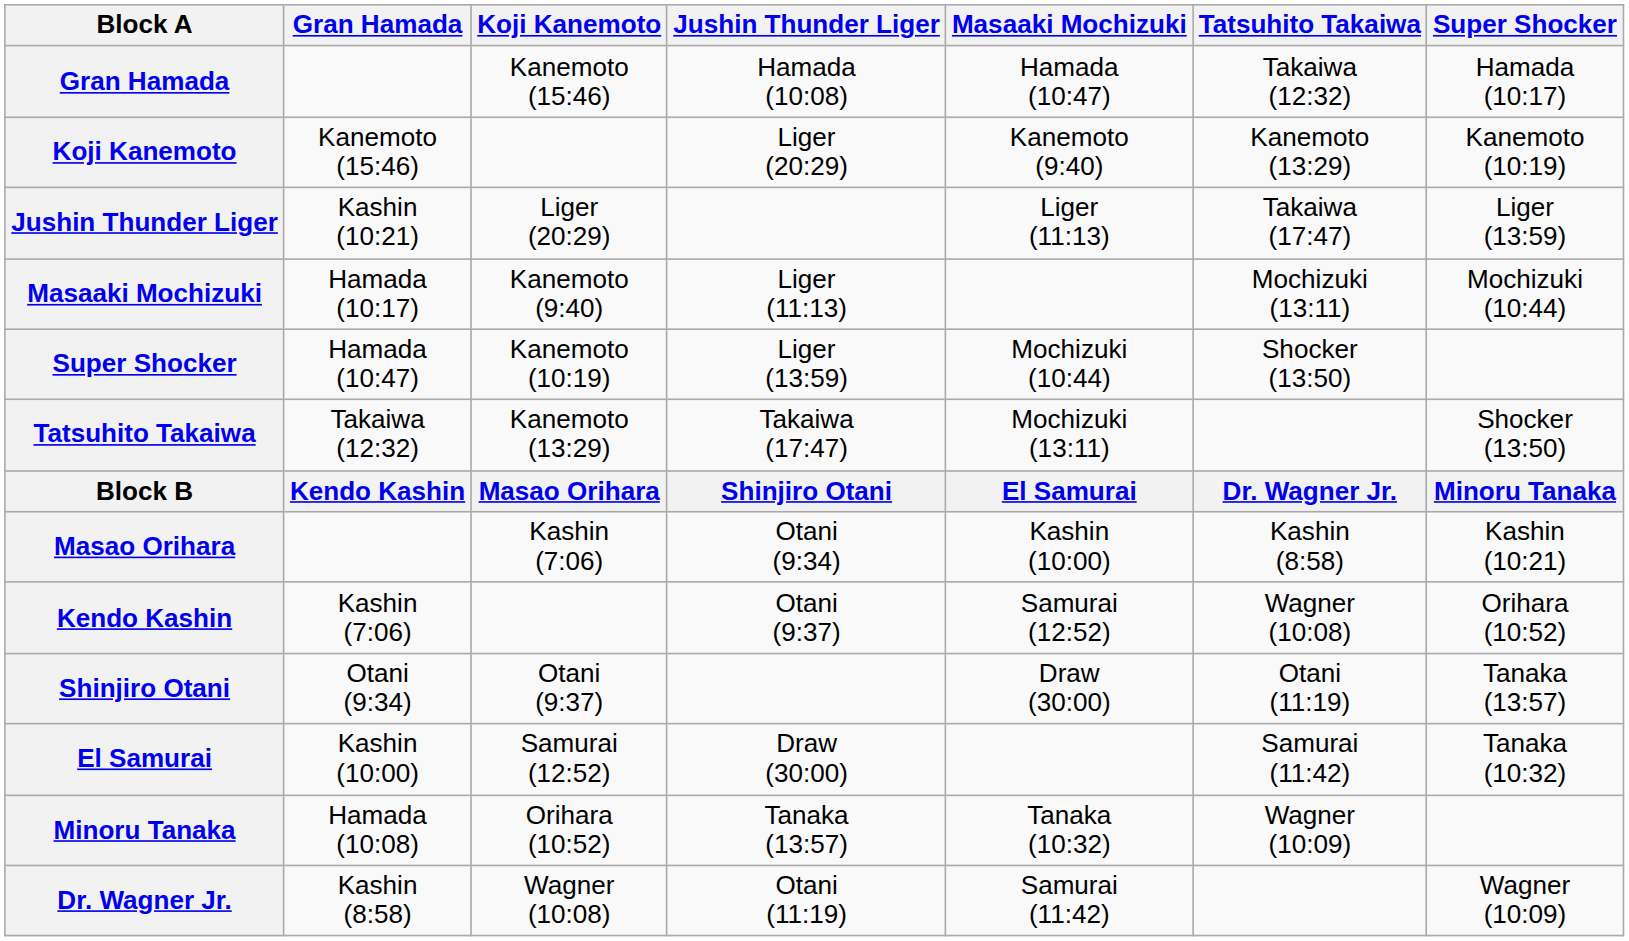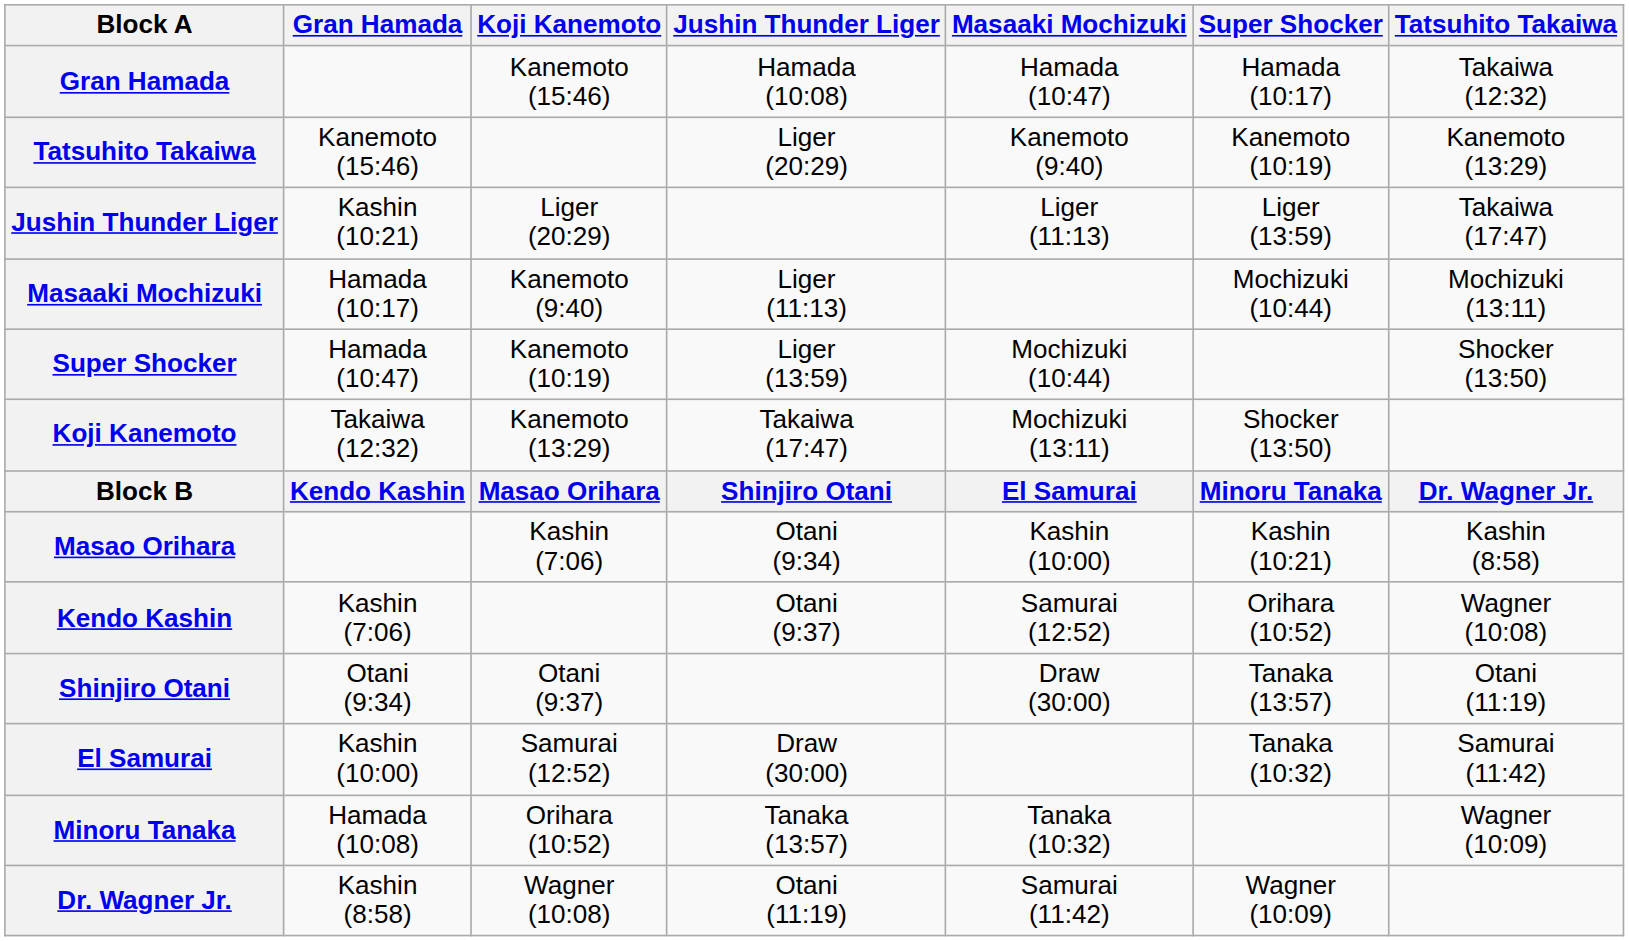columns swapped: (1525, 25) <-> (1310, 25)
(145, 151) Koji Kanemoto -> (145, 151) Tatsuhito Takaiwa
(145, 434) Tatsuhito Takaiwa -> (145, 434) Koji Kanemoto
